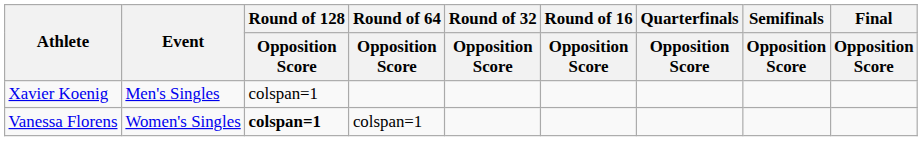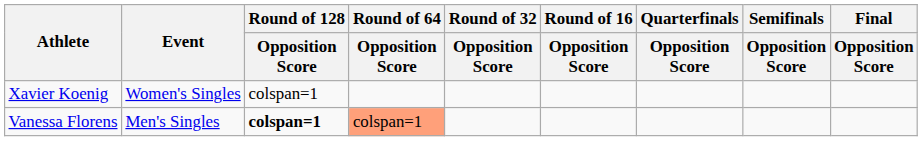(173, 94) Men's Singles -> (183, 94) Women's Singles
(183, 122) Women's Singles -> (173, 122) Men's Singles
(388, 122) no background -> (388, 122) lightsalmon background
